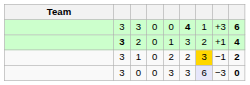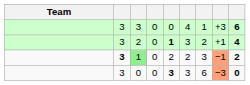(188, 27) bold -> (188, 27) normal
(122, 42) bold -> (122, 42) normal
(171, 42) normal -> (171, 42) bold
(122, 57) normal -> (122, 57) bold
(138, 57) no background -> (138, 57) lightgreen background
(204, 57) gold background -> (204, 57) no background
(220, 57) no background -> (220, 57) lightsalmon background
(171, 73) normal -> (171, 73) bold
(204, 73) lavender background -> (204, 73) no background
(220, 73) no background -> (220, 73) lightsalmon background
